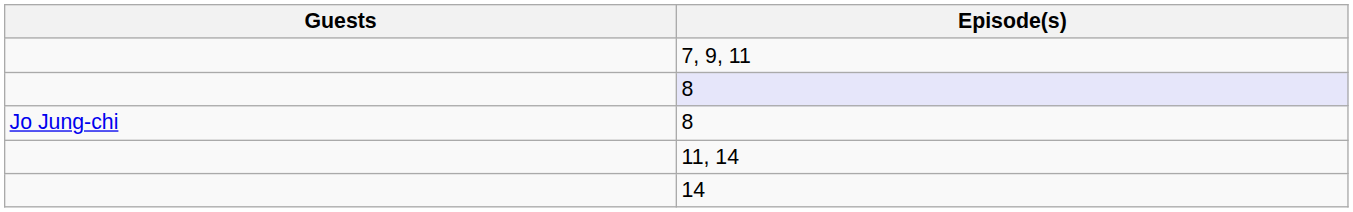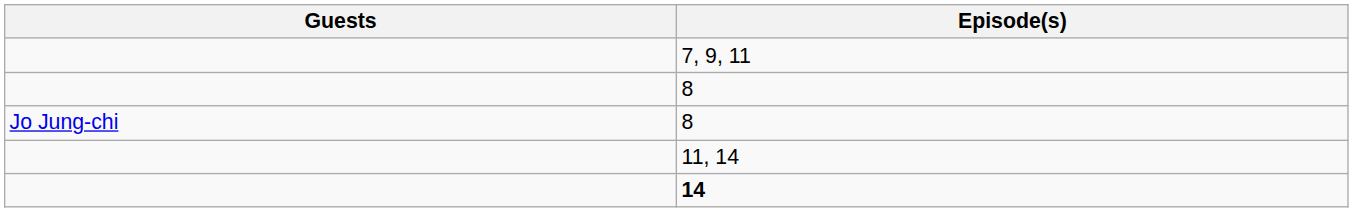(687, 88) lavender background -> (687, 88) no background
(693, 190) normal -> (693, 190) bold
